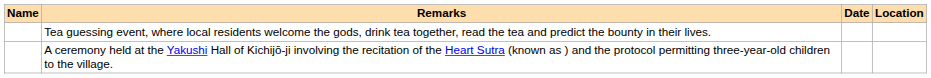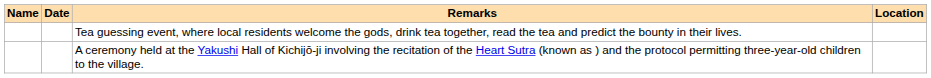columns swapped: (857, 13) <-> (442, 13)
